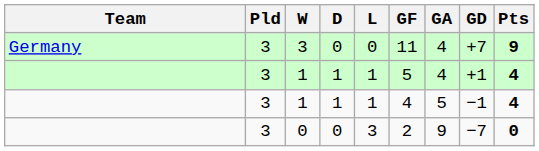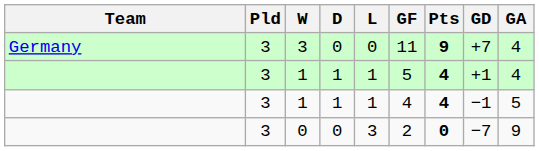columns swapped: (442, 19) <-> (514, 19)
